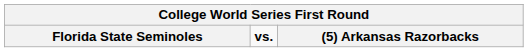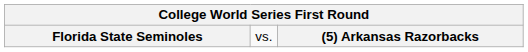(264, 36) bold -> (264, 36) normal
